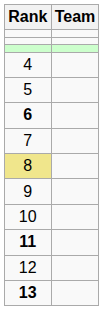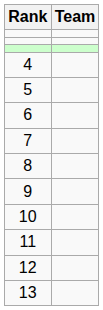(28, 115) bold -> (28, 115) normal
(28, 166) khaki background -> (28, 166) no background
(28, 242) bold -> (28, 242) normal
(28, 293) bold -> (28, 293) normal
